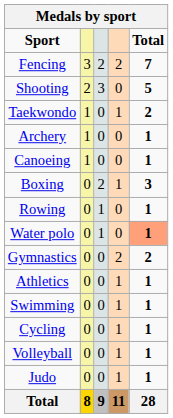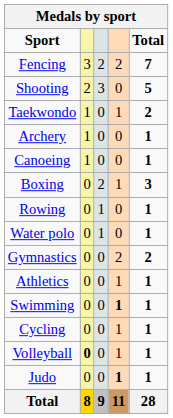(148, 233) lightsalmon background -> (148, 233) no background
(119, 305) normal -> (119, 305) bold
(87, 353) normal -> (87, 353) bold
(119, 377) normal -> (119, 377) bold
